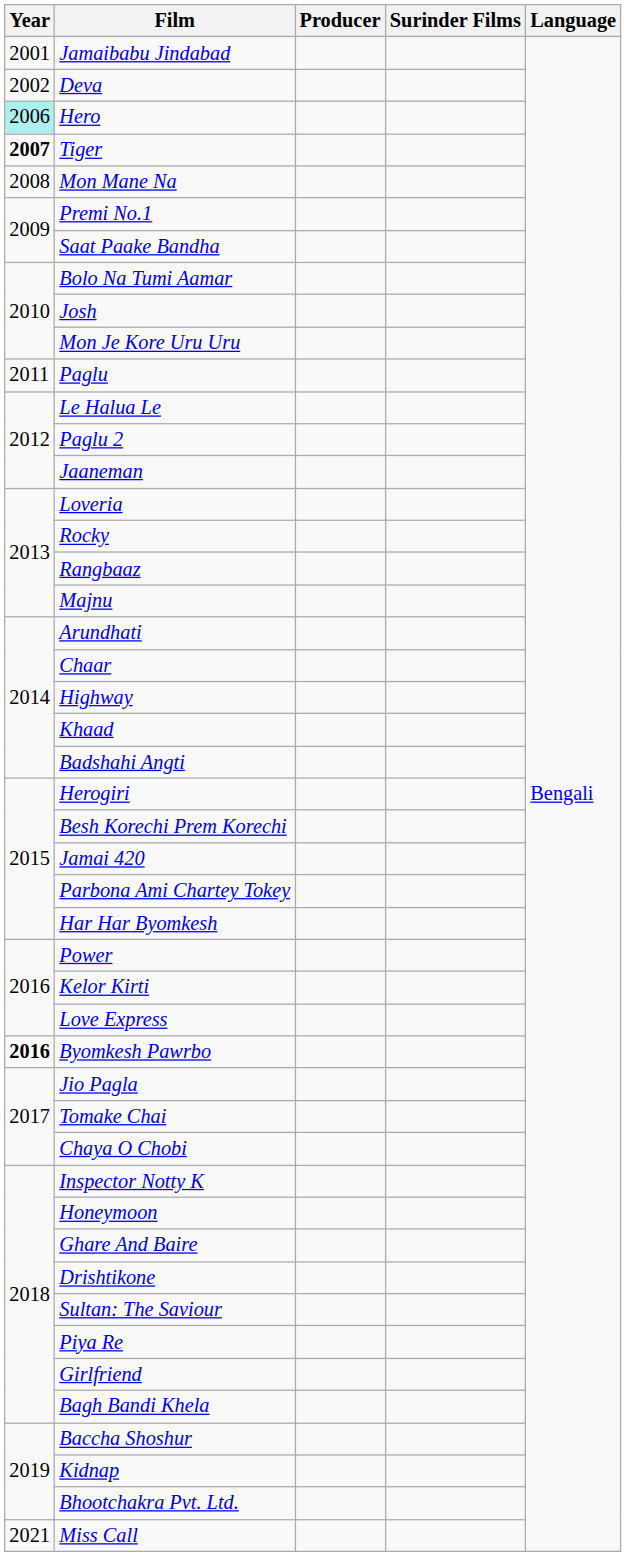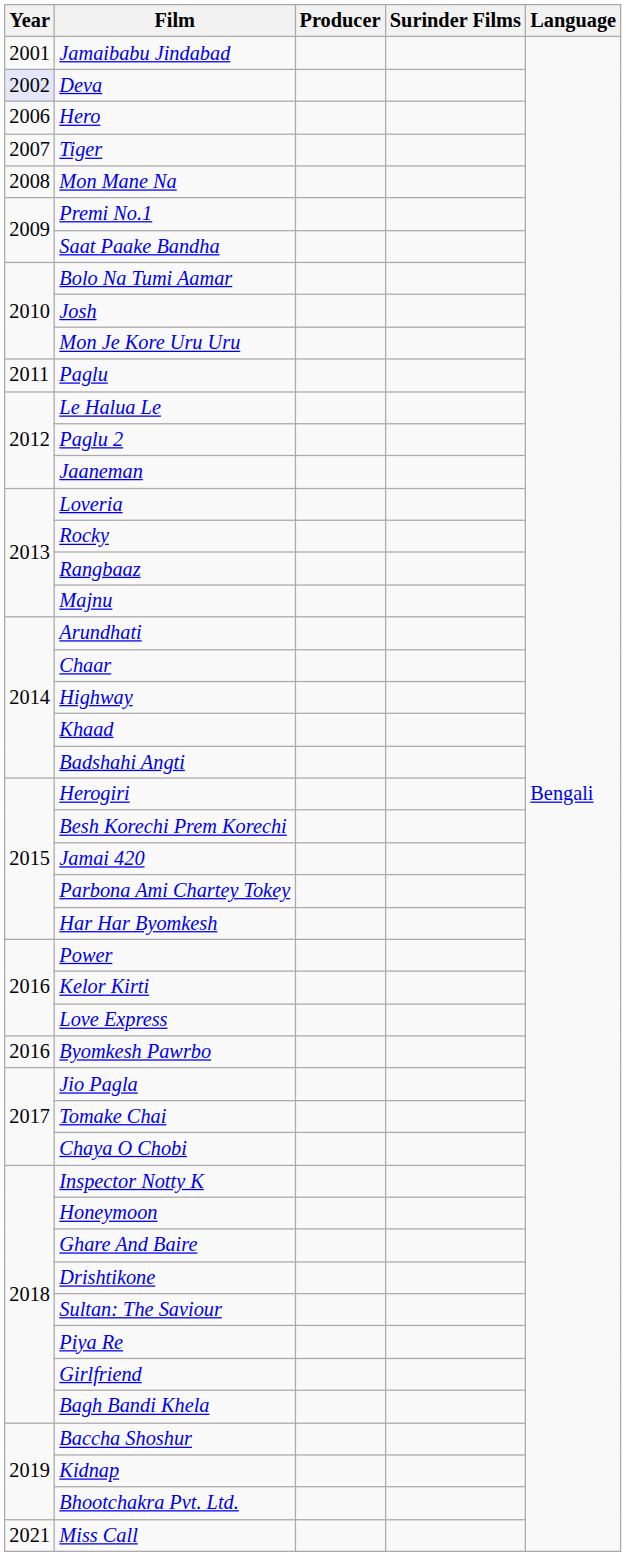(30, 85) no background -> (30, 85) lavender background
(30, 117) paleturquoise background -> (30, 117) no background
(30, 149) bold -> (30, 149) normal
(30, 1051) bold -> (30, 1051) normal
